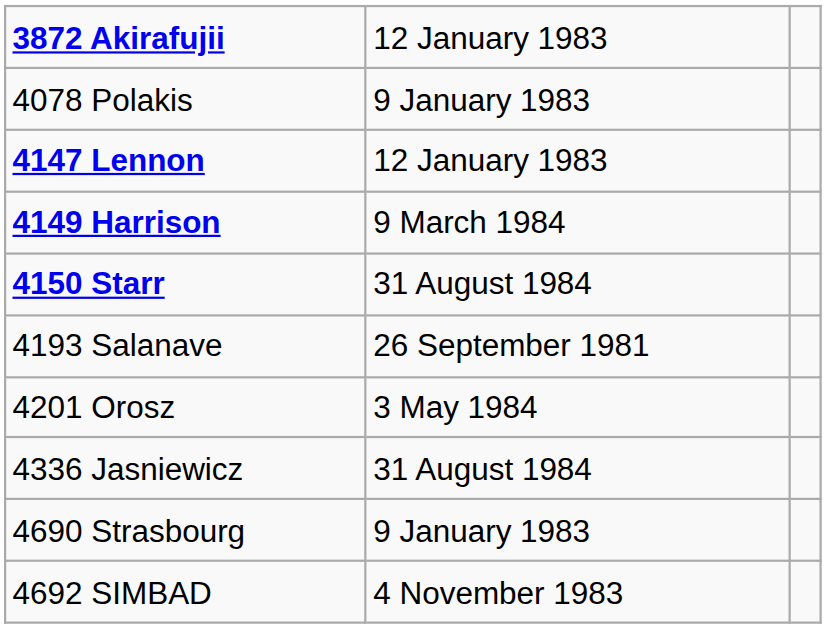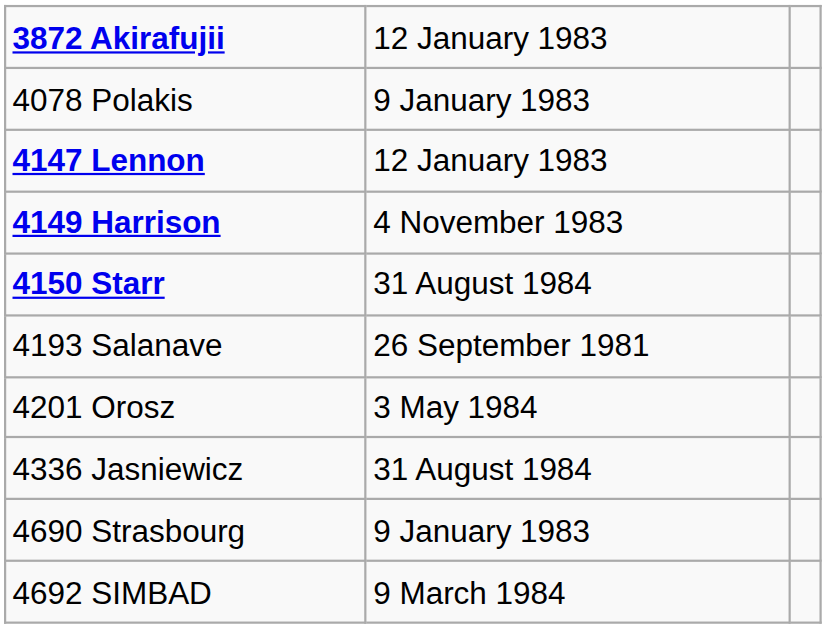(469, 222) 9 March 1984 -> (498, 222) 4 November 1983
(498, 592) 4 November 1983 -> (469, 592) 9 March 1984
